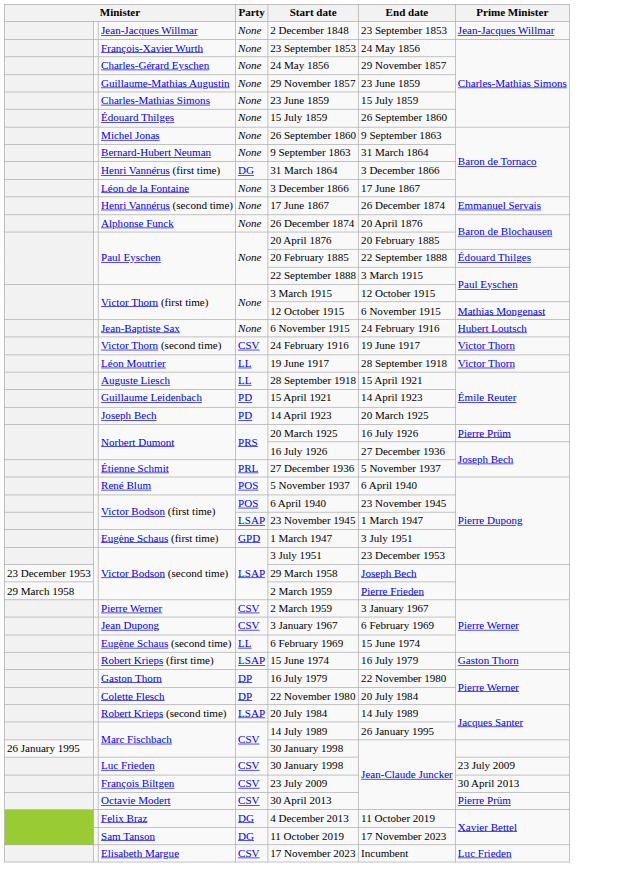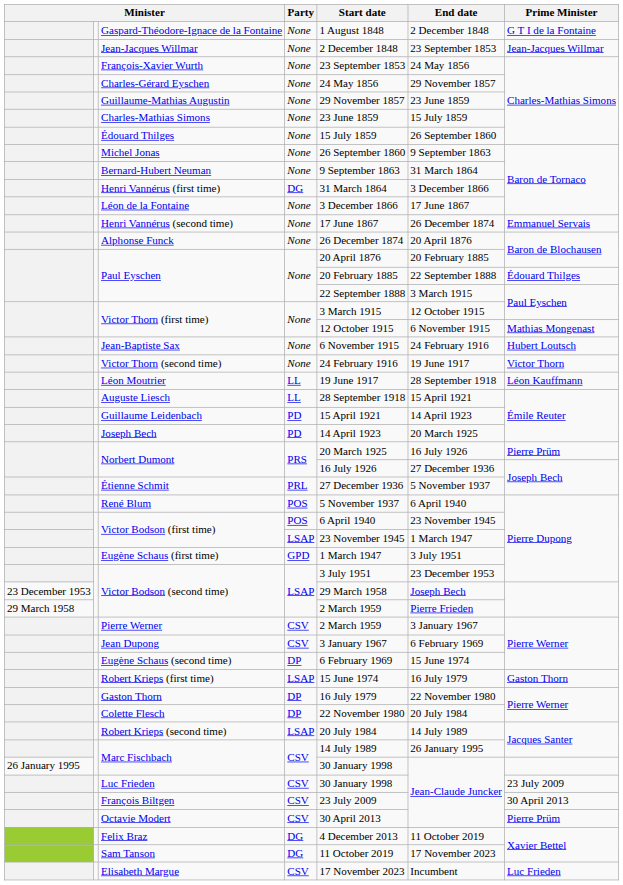+ row: (49, 31)
(249, 345) CSV -> (299, 363) None
(486, 363) Victor Thorn -> (545, 380) Léon Kauffmann
(245, 643) LL -> (294, 661) DP
